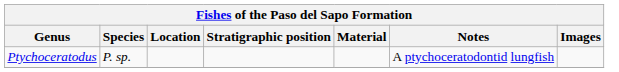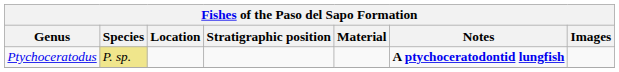(117, 57) no background -> (117, 57) khaki background
(473, 57) normal -> (479, 57) bold
